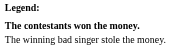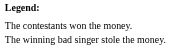(72, 26) bold -> (69, 26) normal
